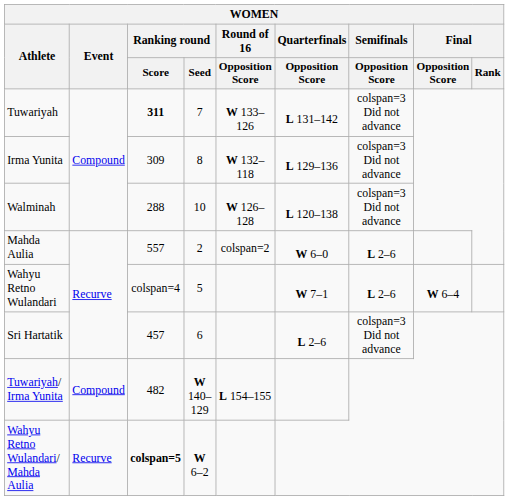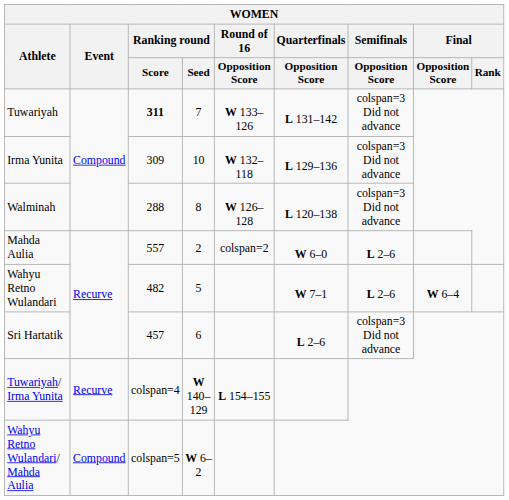(200, 160) 8 -> (199, 160) 10
(200, 207) 10 -> (199, 207) 8
(156, 288) colspan=4 -> (155, 288) 482
(99, 390) Compound -> (93, 390) Recurve
(156, 390) 482 -> (155, 390) colspan=4
(92, 458) Recurve -> (99, 458) Compound
(156, 458) bold -> (155, 458) normal
